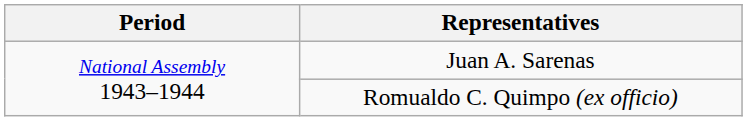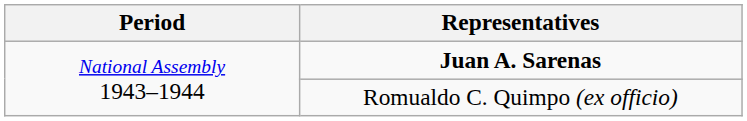(520, 60) normal -> (520, 60) bold
